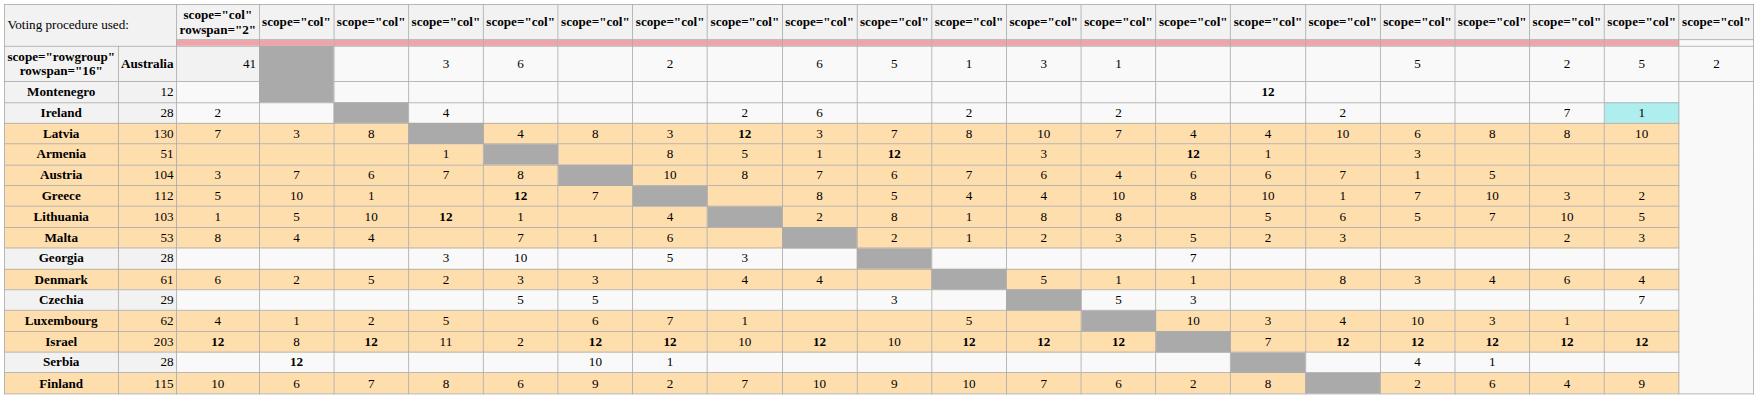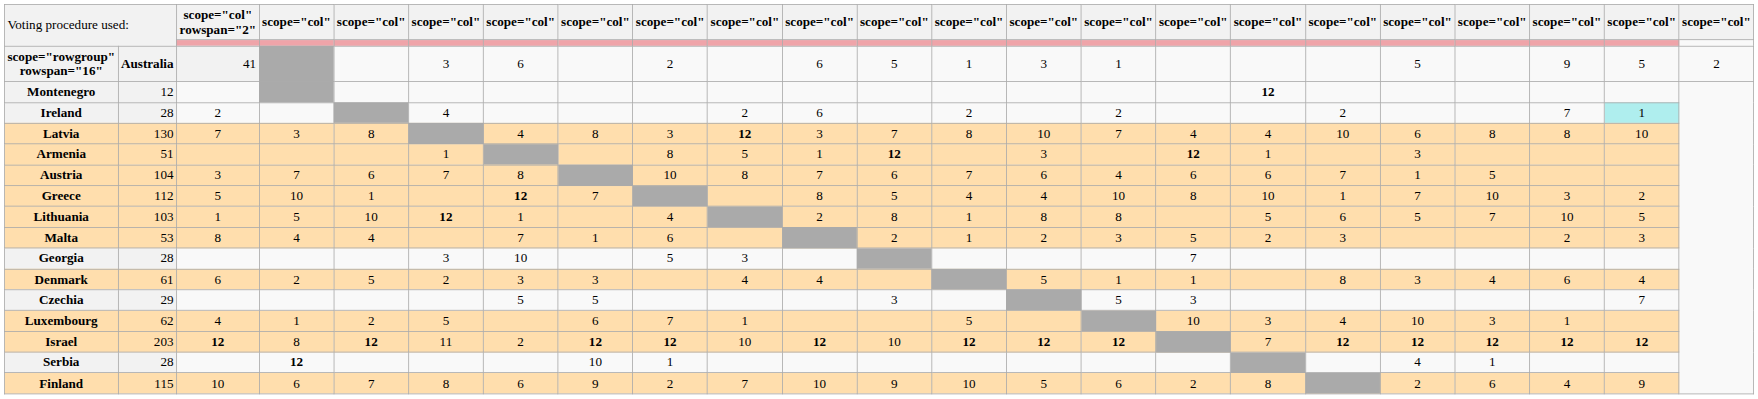(1567, 63) 2 -> (1567, 63) 9
(1044, 383) 7 -> (1044, 383) 5
